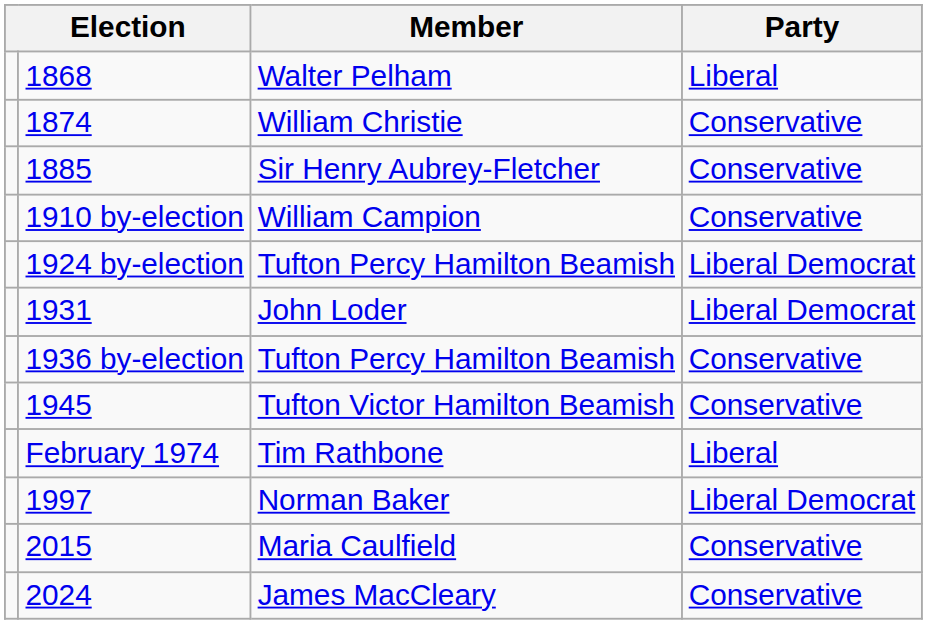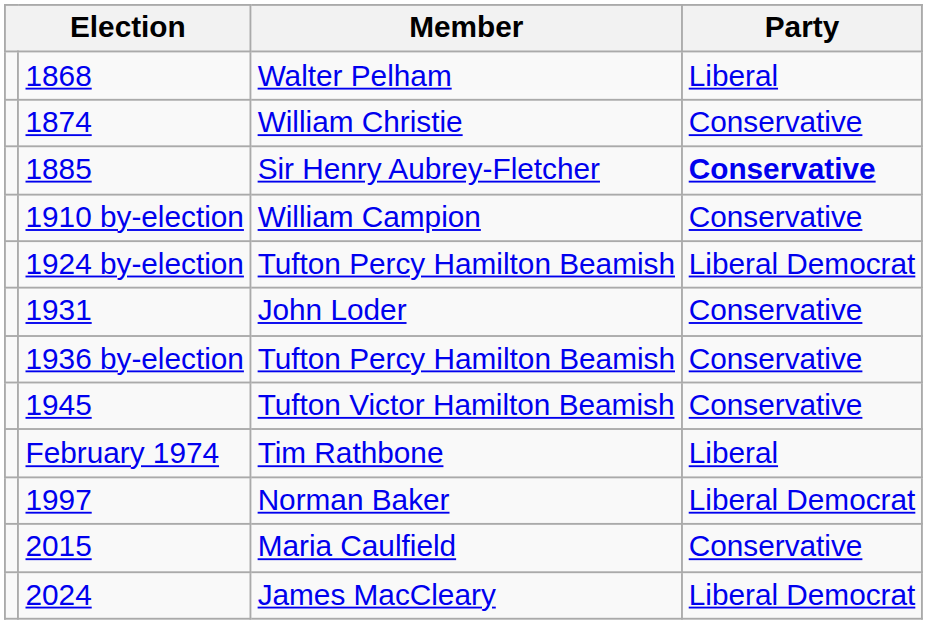(776, 169) normal -> (782, 169) bold
(802, 311) Liberal Democrat -> (776, 311) Conservative
(776, 594) Conservative -> (802, 594) Liberal Democrat
